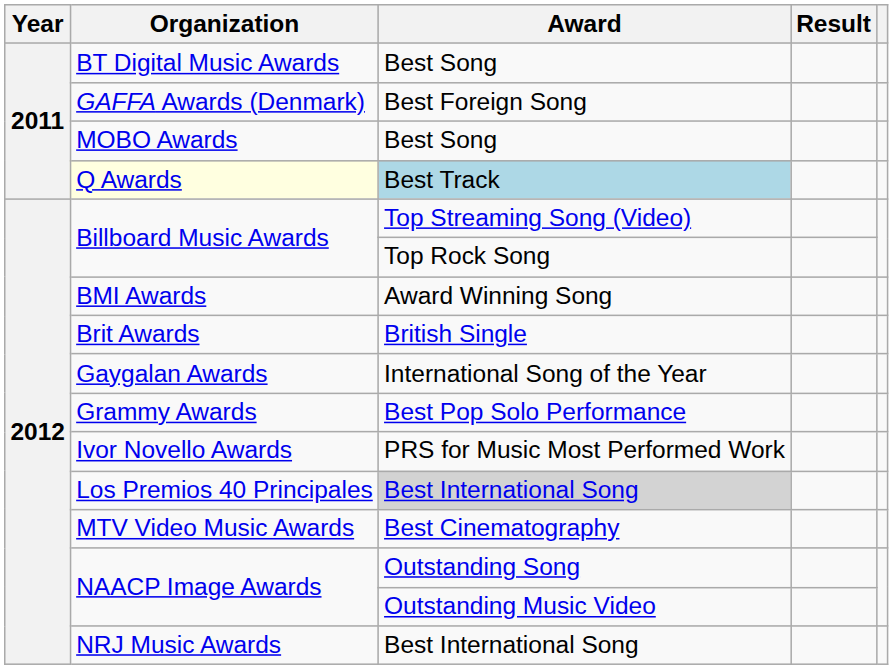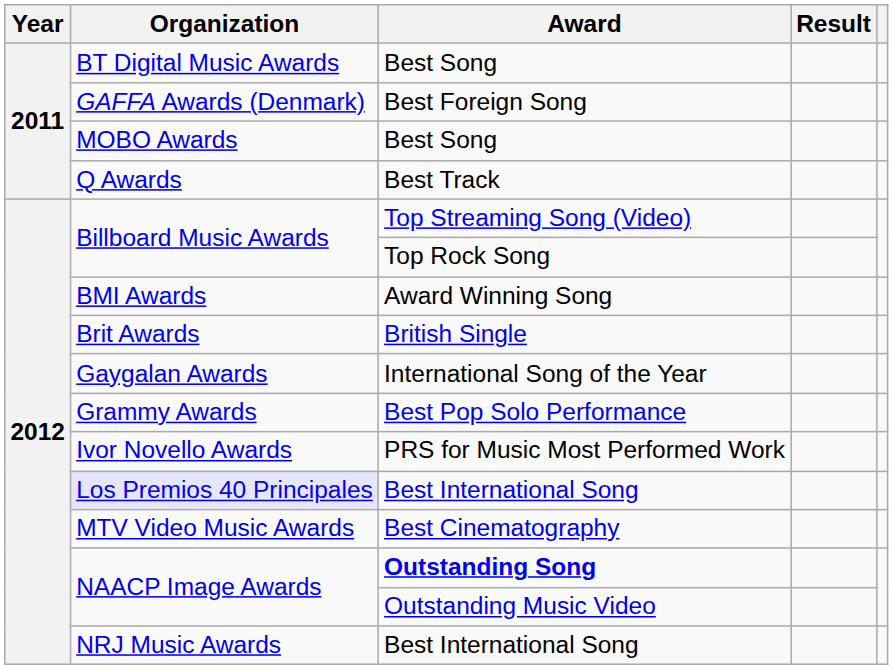(129, 179) lightyellow background -> (129, 179) no background
(442, 179) lightblue background -> (442, 179) no background
(224, 489) no background -> (224, 489) lavender background
(511, 489) lightgrey background -> (511, 489) no background
(482, 567) normal -> (490, 567) bold
